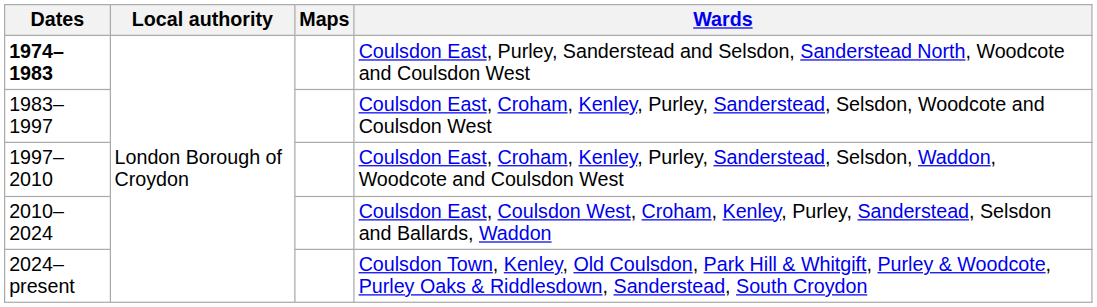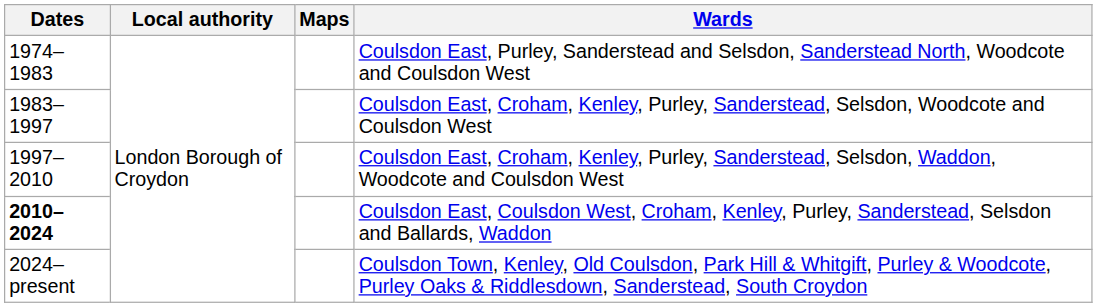(37, 62) bold -> (37, 62) normal
(37, 222) normal -> (37, 222) bold
